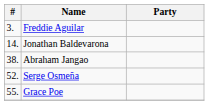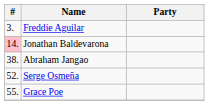(13, 44) no background -> (13, 44) pink background
